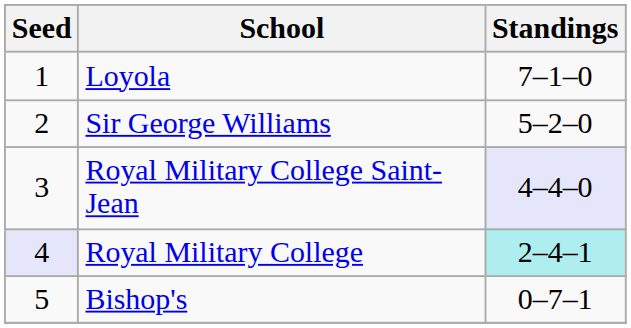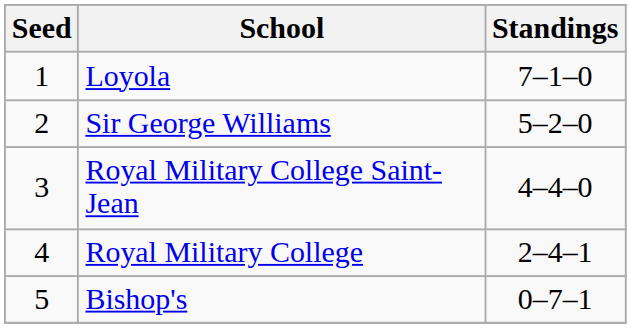(555, 187) lavender background -> (555, 187) no background
(42, 251) lavender background -> (42, 251) no background
(555, 251) paleturquoise background -> (555, 251) no background
